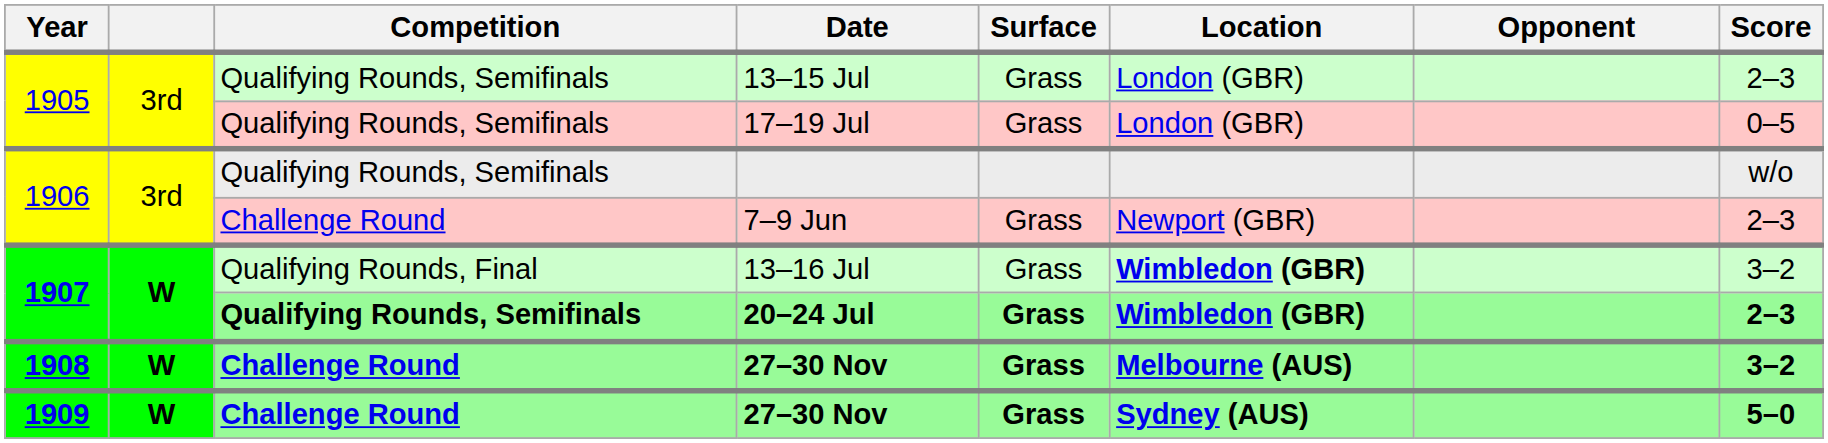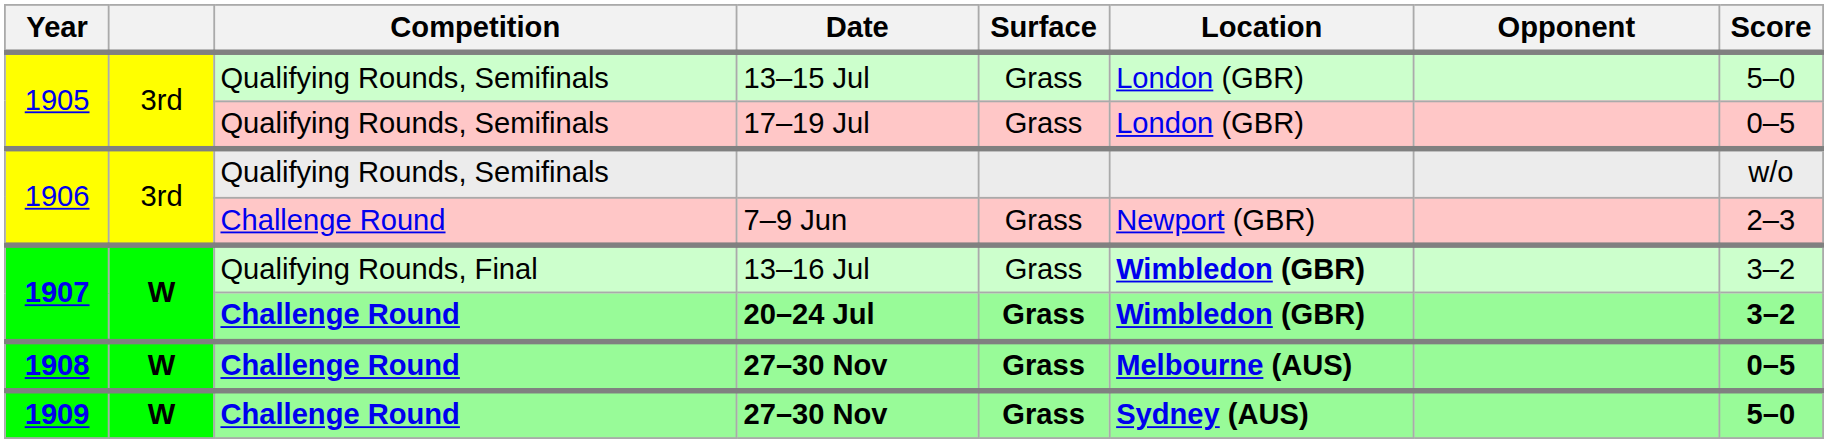(1771, 77) 2–3 -> (1771, 77) 5–0
(431, 315) Qualifying Rounds, Semifinals -> (340, 315) Challenge Round
(1771, 315) 2–3 -> (1771, 315) 3–2
(1771, 365) 3–2 -> (1771, 365) 0–5
